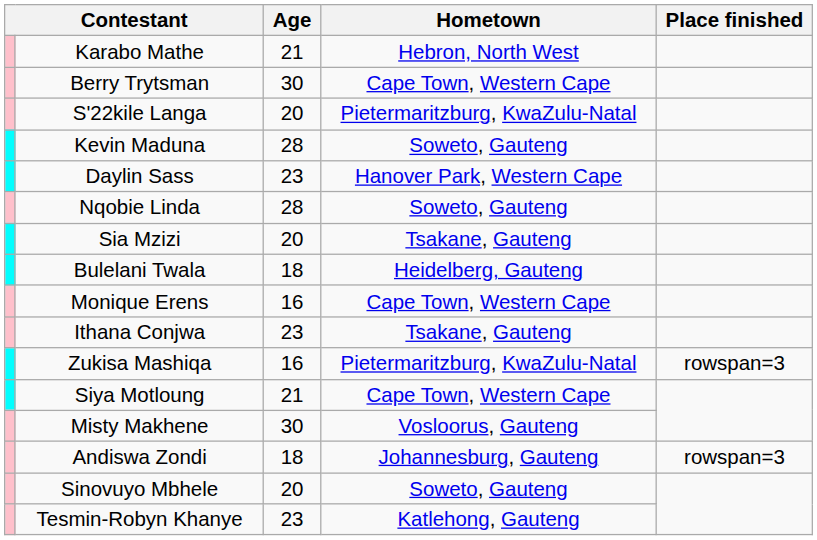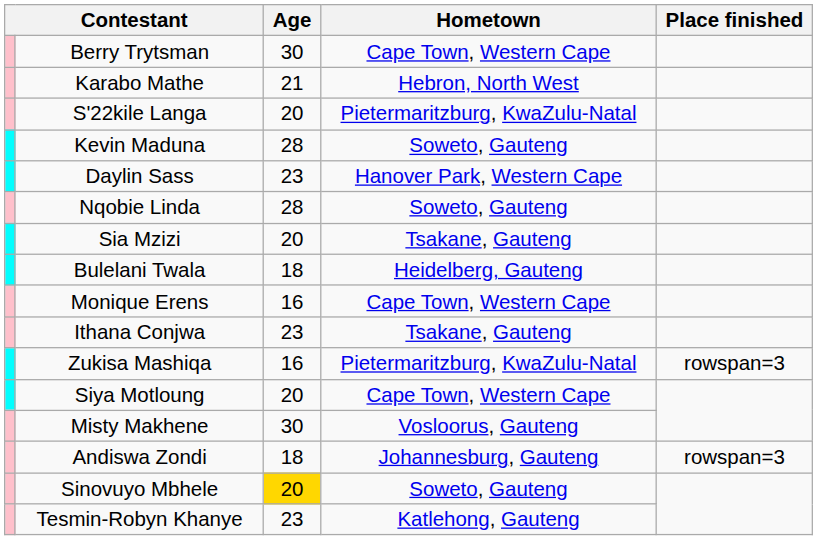rows swapped: (140, 83) <-> (140, 51)
(292, 395) 21 -> (292, 395) 20
(292, 488) no background -> (292, 488) gold background
